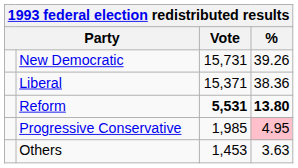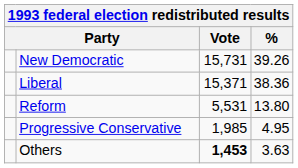(229, 106) bold -> (229, 106) normal
(272, 106) bold -> (272, 106) normal
(276, 128) pink background -> (276, 128) no background
(229, 151) normal -> (229, 151) bold
